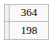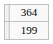(29, 30) 198 -> (29, 30) 199
